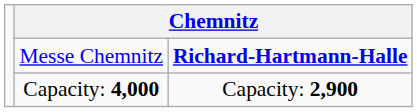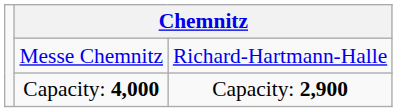(290, 55) bold -> (280, 55) normal
